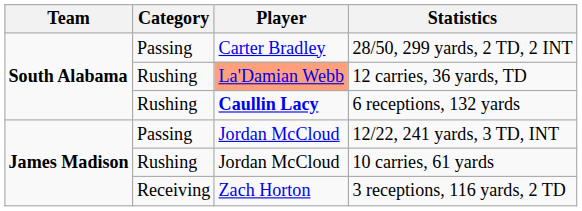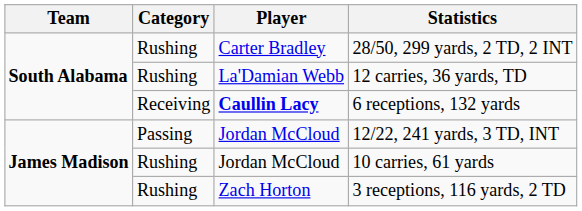(165, 47) Passing -> (167, 47) Rushing
(281, 76) lightsalmon background -> (281, 76) no background
(167, 104) Rushing -> (174, 104) Receiving
(174, 190) Receiving -> (167, 190) Rushing
